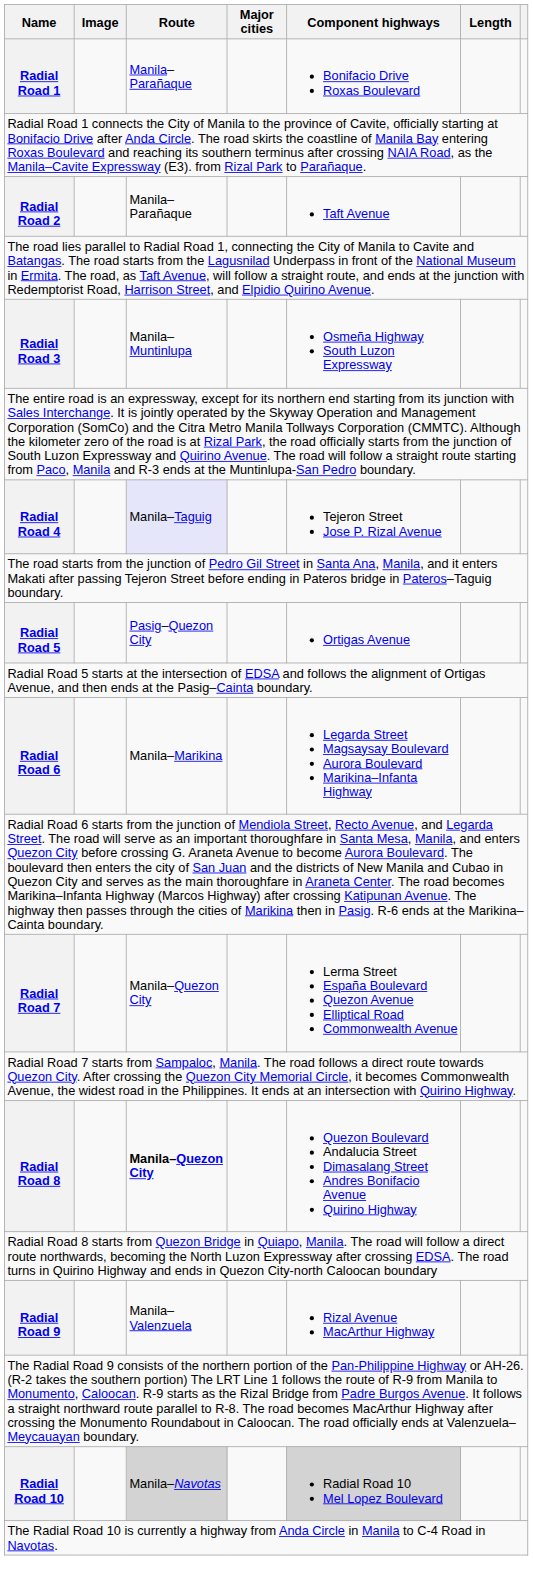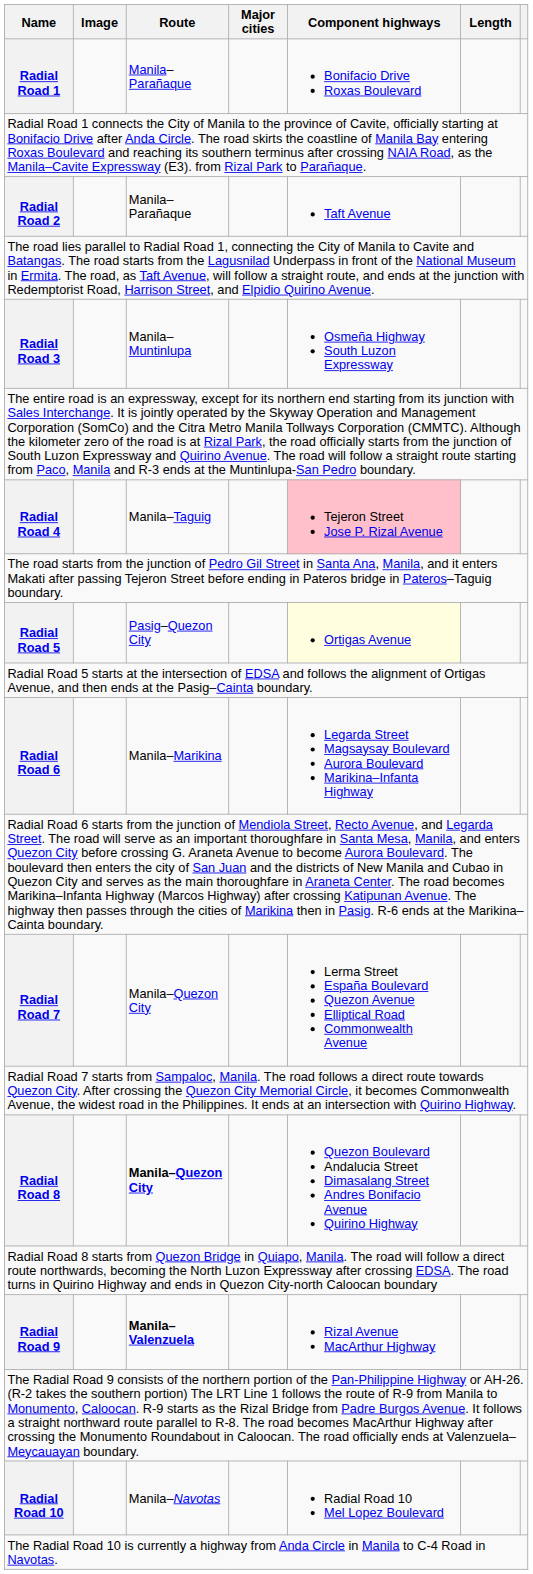(171, 517) lavender background -> (170, 517) no background
(374, 524) no background -> (374, 524) pink background
(374, 640) no background -> (374, 640) lightyellow background
(161, 1318) normal -> (161, 1332) bold
(175, 1483) lightgrey background -> (175, 1498) no background
(374, 1491) lightgrey background -> (374, 1505) no background
